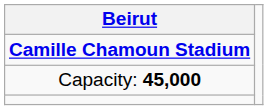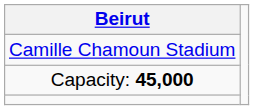(130, 49) bold -> (122, 49) normal
